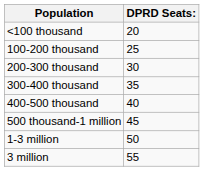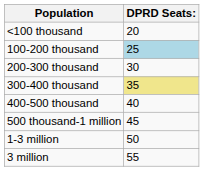(133, 49) no background -> (133, 49) lightblue background
(133, 85) no background -> (133, 85) khaki background
